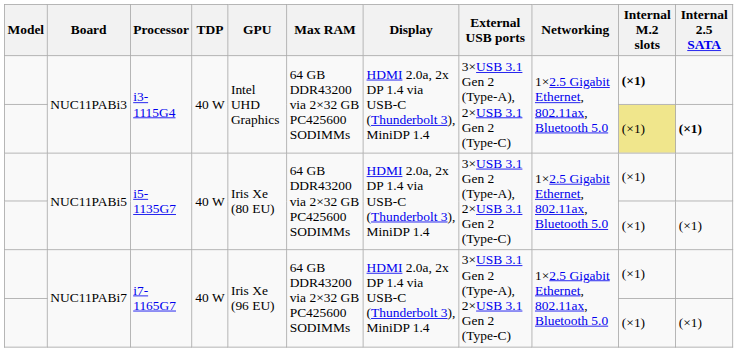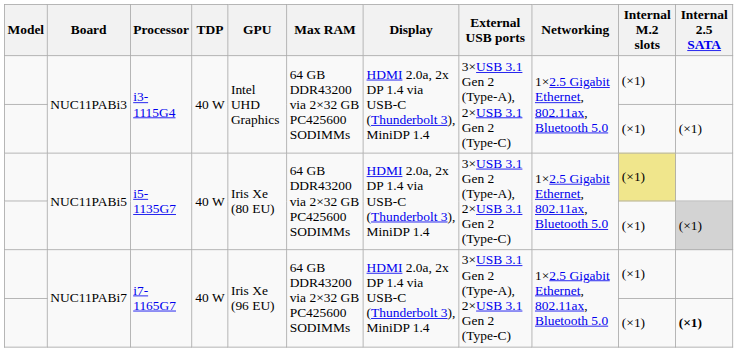(634, 80) bold -> (633, 80) normal
(633, 128) khaki background -> (633, 128) no background
(690, 128) bold -> (690, 128) normal
(633, 177) no background -> (633, 177) khaki background
(690, 225) no background -> (690, 225) lightgrey background
(690, 322) normal -> (690, 322) bold
